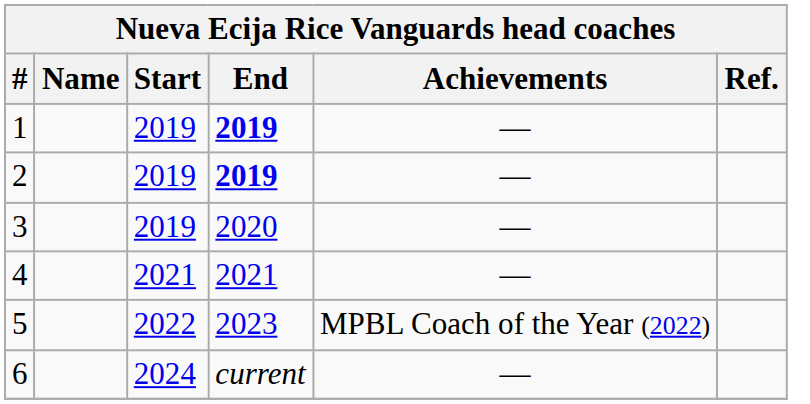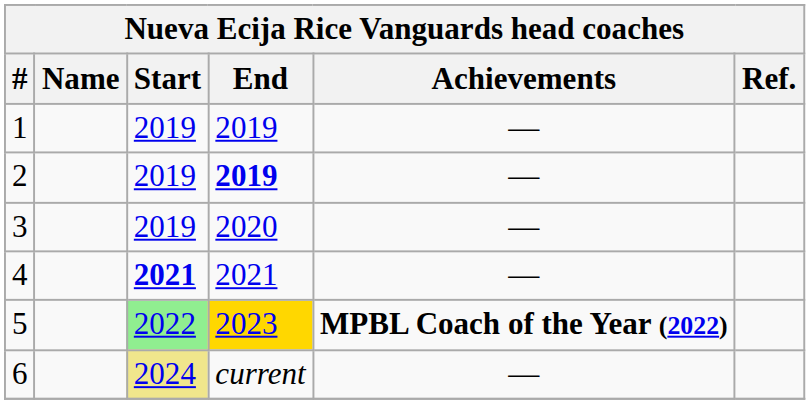(246, 127) bold -> (246, 127) normal
(165, 275) normal -> (165, 275) bold
(165, 324) no background -> (165, 324) lightgreen background
(246, 324) no background -> (246, 324) gold background
(515, 324) normal -> (524, 324) bold
(165, 373) no background -> (165, 373) khaki background
